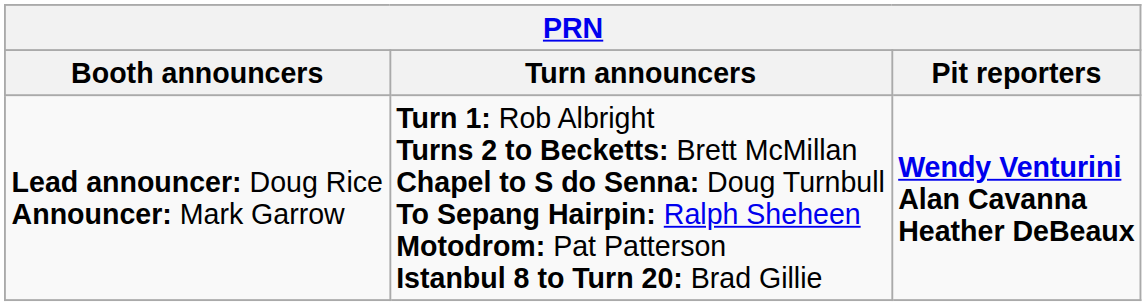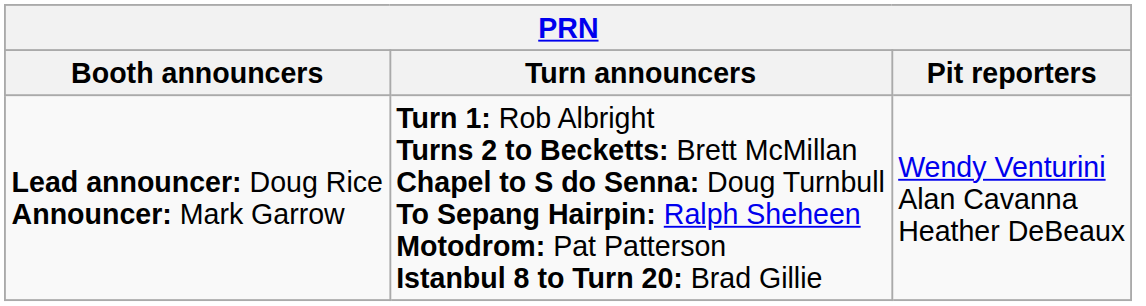(1016, 198) bold -> (1012, 198) normal
